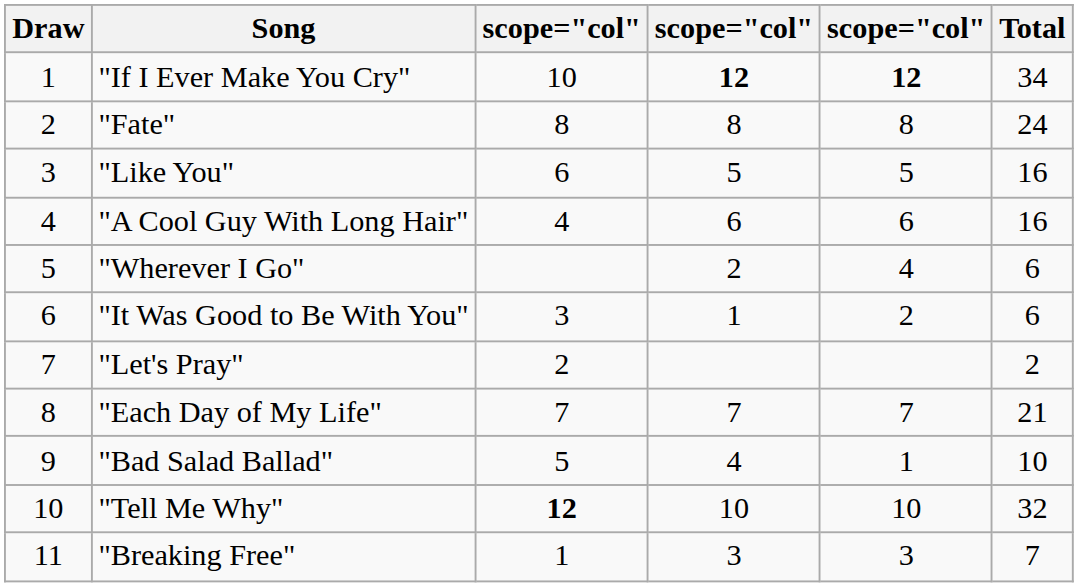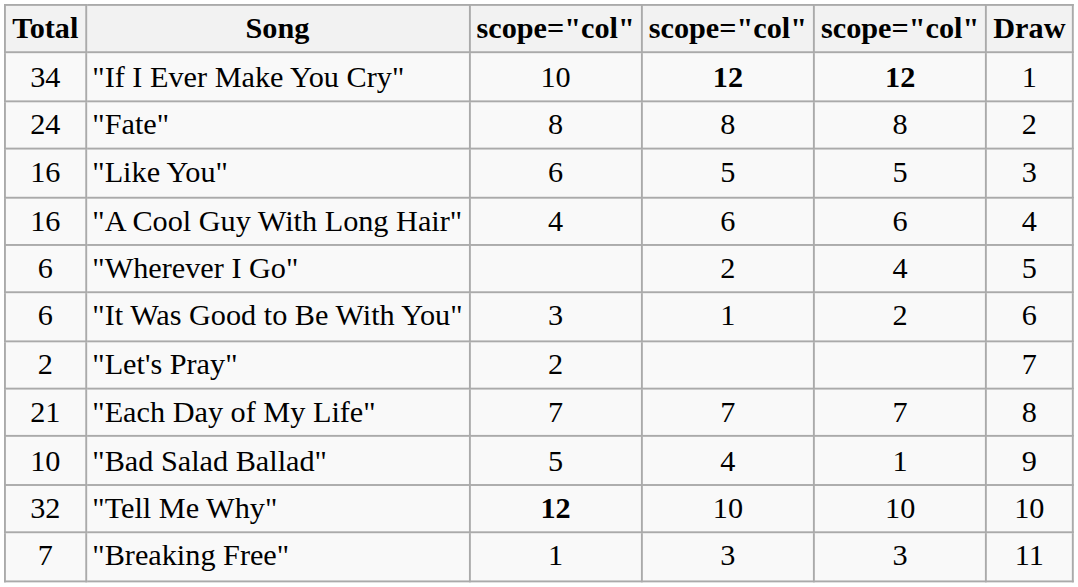columns swapped: (48, 28) <-> (1032, 28)
